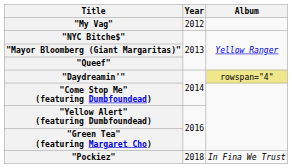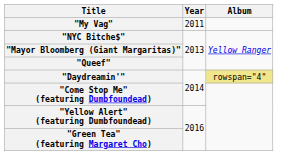(194, 24) 2012 -> (194, 24) 2011
- row: (94, 157)
